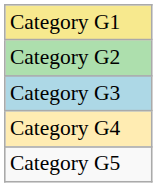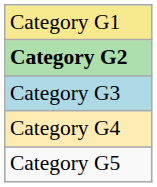(65, 57) normal -> (69, 57) bold
